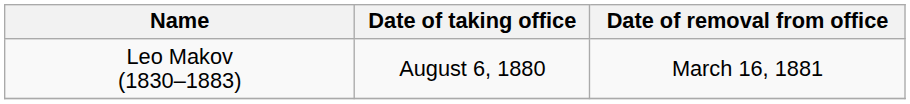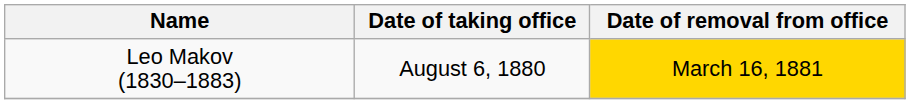(747, 68) no background -> (747, 68) gold background
